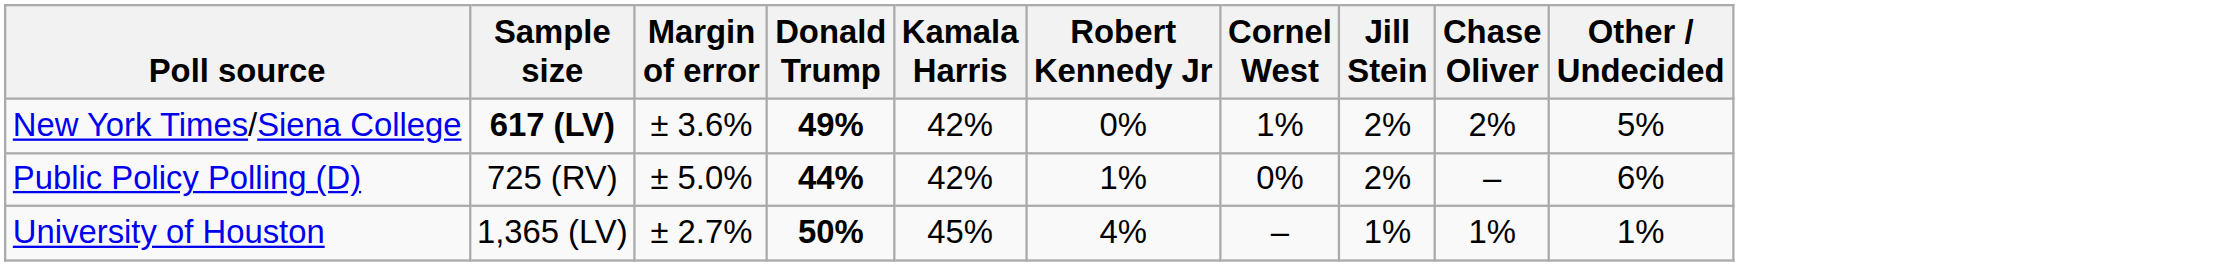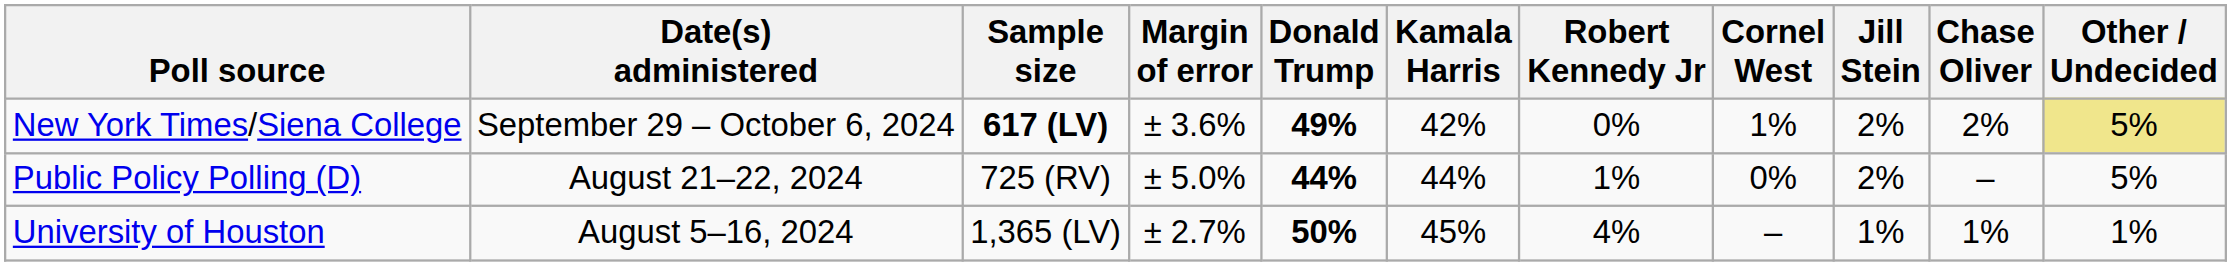+ column: (716, 51)
(1641, 124) no background -> (2134, 124) khaki background
(960, 179) 42% -> (1453, 179) 44%
(1641, 179) 6% -> (2134, 179) 5%
